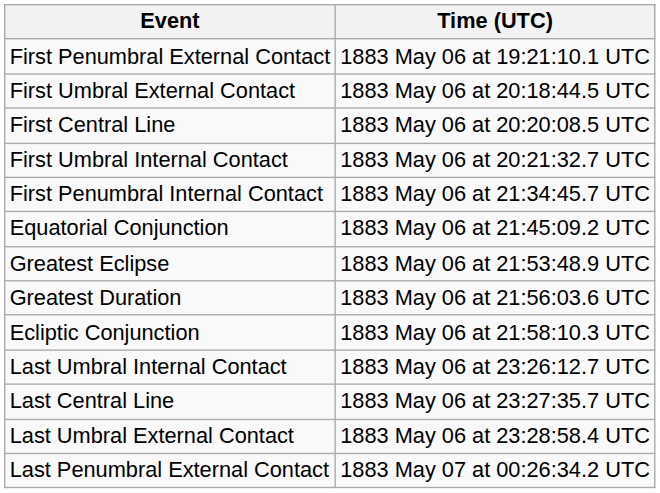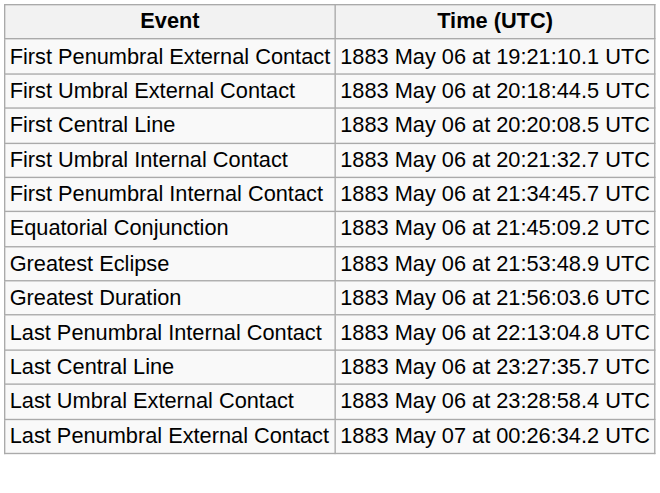- row: (105, 332)
+ row: (166, 332)
- row: (148, 366)
